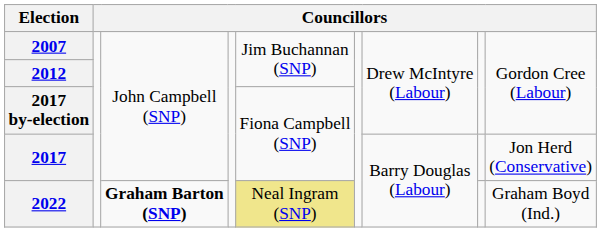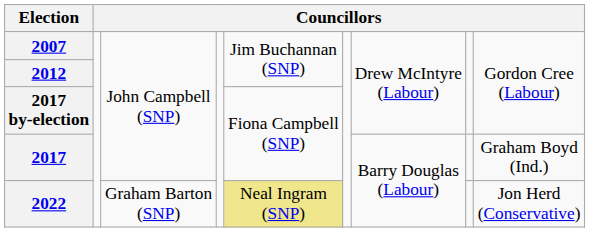(541, 156) Jon Herd (Conservative) -> (529, 156) Graham Boyd (Ind.)
(164, 203) bold -> (159, 203) normal
(541, 203) Graham Boyd (Ind.) -> (529, 203) Jon Herd (Conservative)
